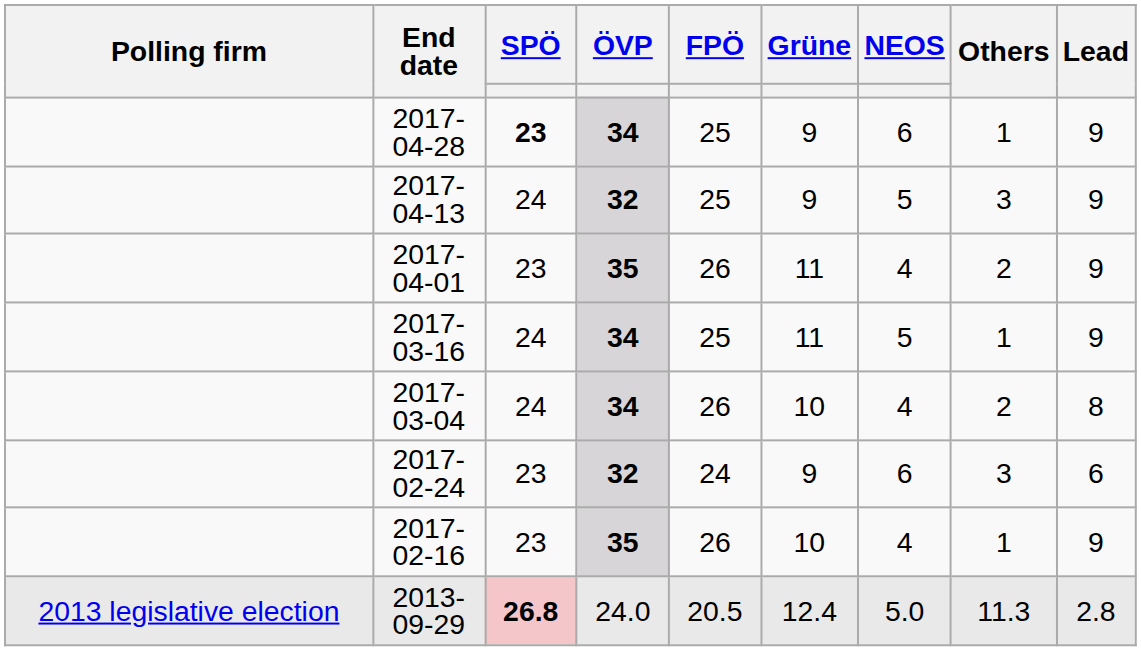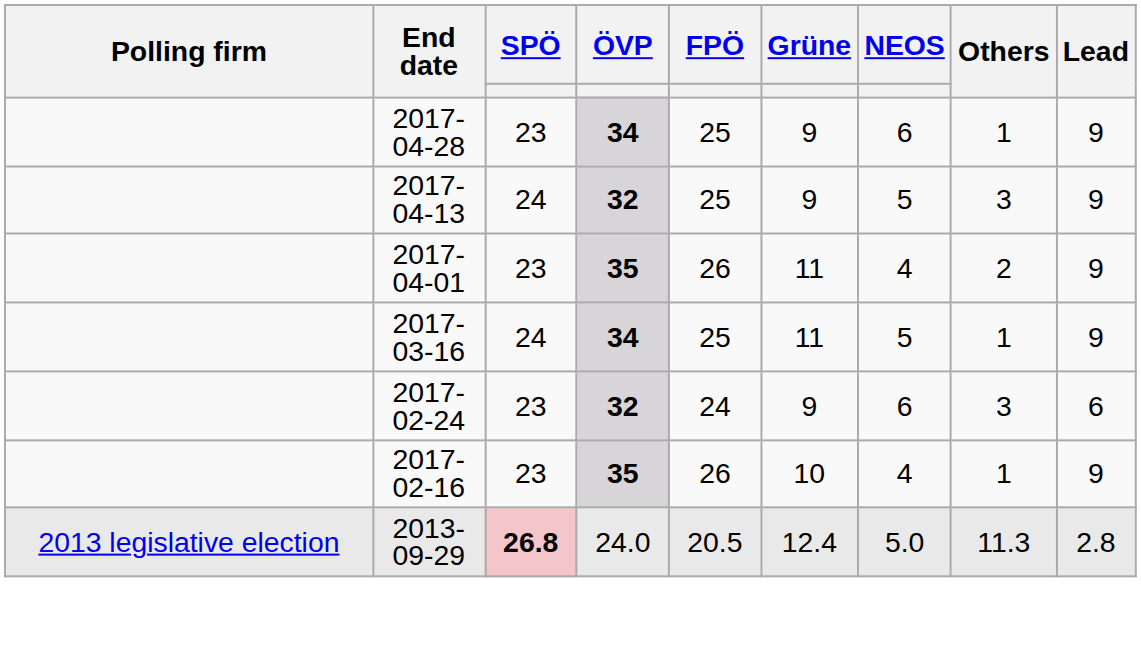(531, 132) bold -> (531, 132) normal
- row: (429, 406)
